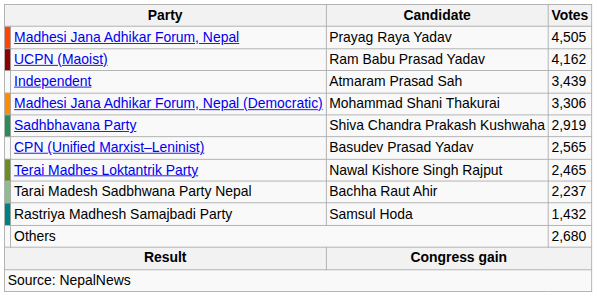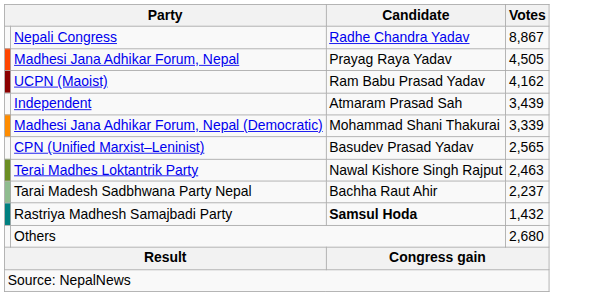+ row: (66, 37)
(569, 103) 3,306 -> (526, 125) 3,339
- row: (75, 125)
(569, 170) 2,465 -> (526, 170) 2,463
(371, 214) normal -> (373, 214) bold
